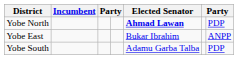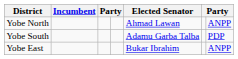(155, 23) bold -> (153, 23) normal
(216, 23) PDP -> (220, 23) ANPP
rows swapped: (25, 36) <-> (28, 48)
